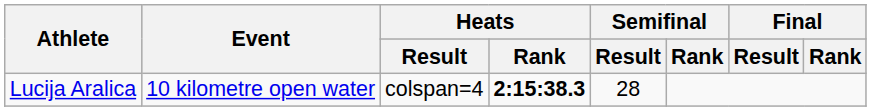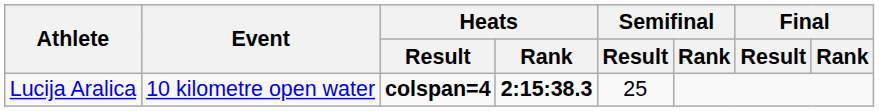(434, 90) normal -> (438, 90) bold
(628, 90) 28 -> (635, 90) 25
